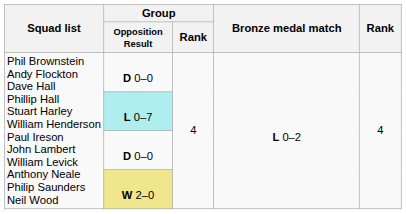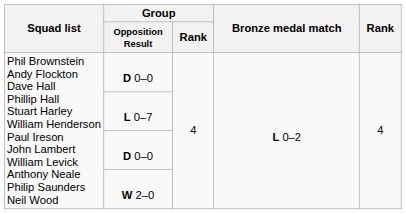(138, 117) paleturquoise background -> (138, 117) no background
(138, 195) khaki background -> (138, 195) no background
